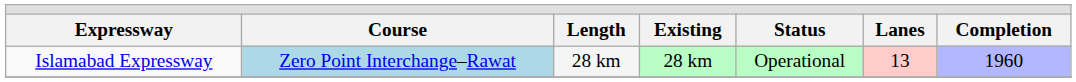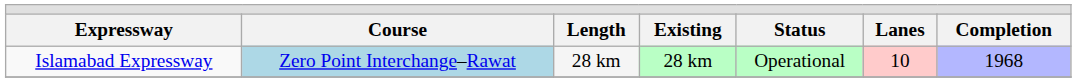(900, 61) 13 -> (900, 61) 10
(1004, 61) 1960 -> (1004, 61) 1968
